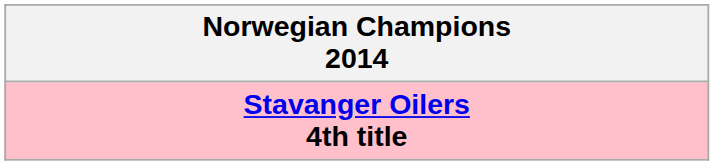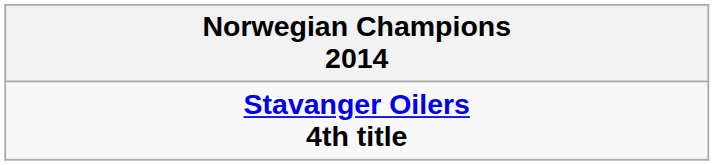(357, 120) pink background -> (357, 120) no background
